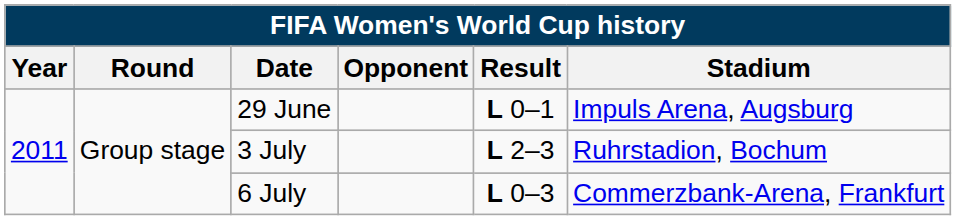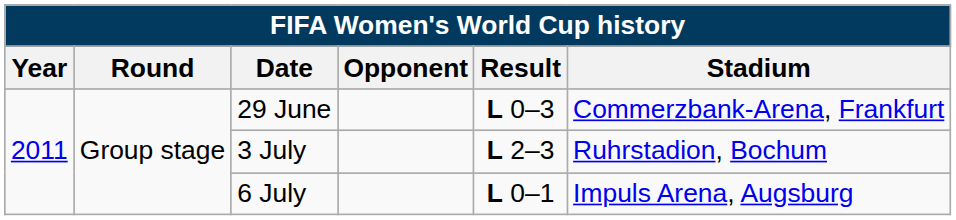(521, 109) L 0–1 -> (521, 109) L 0–3
(713, 109) Impuls Arena, Augsburg -> (759, 109) Commerzbank-Arena, Frankfurt
(521, 192) L 0–3 -> (521, 192) L 0–1
(759, 192) Commerzbank-Arena, Frankfurt -> (713, 192) Impuls Arena, Augsburg
